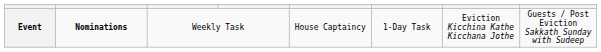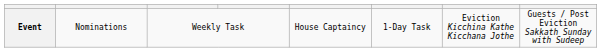(101, 27) bold -> (101, 27) normal
